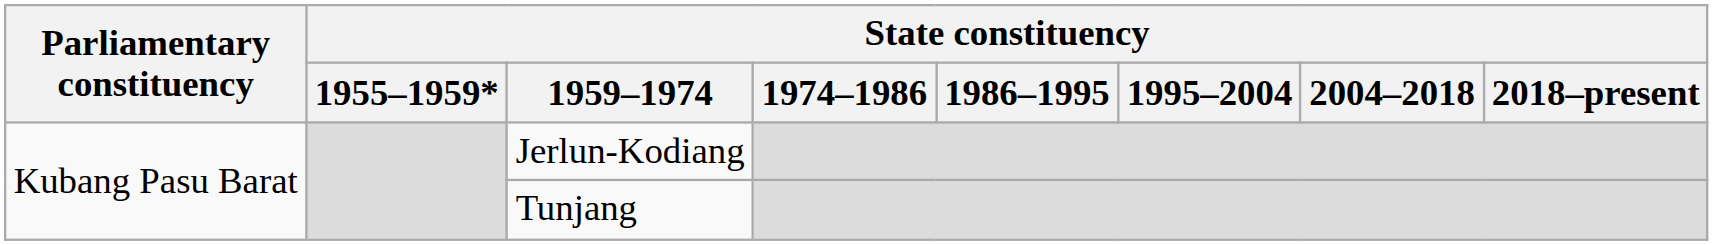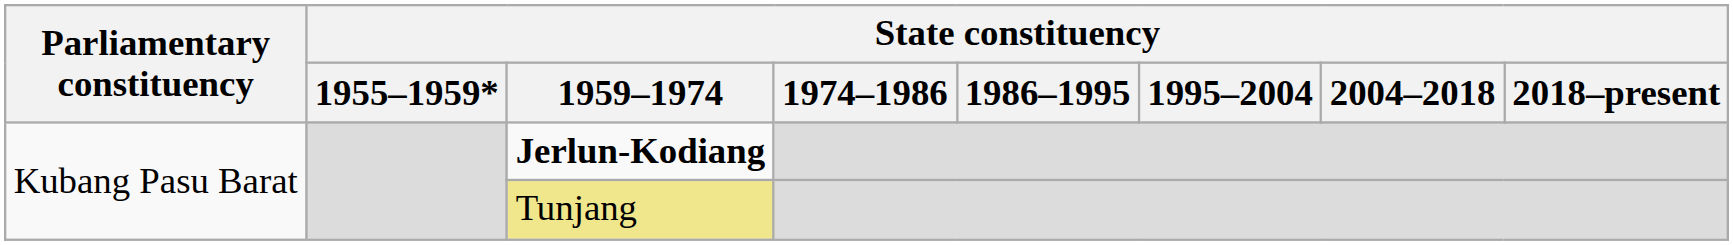(630, 150) normal -> (640, 150) bold
(576, 208) no background -> (576, 208) khaki background
